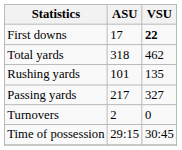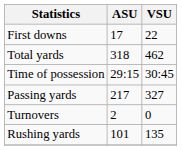(151, 34) bold -> (151, 34) normal
rows swapped: (44, 74) <-> (56, 134)
